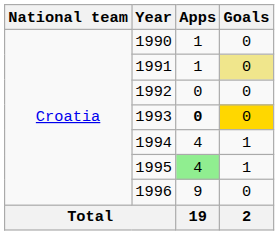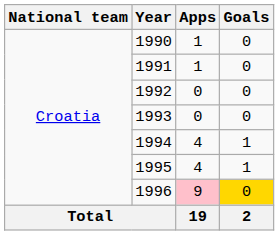(247, 67) khaki background -> (247, 67) no background
(198, 117) bold -> (198, 117) normal
(247, 117) gold background -> (247, 117) no background
(198, 167) lightgreen background -> (198, 167) no background
(198, 192) no background -> (198, 192) pink background
(247, 192) no background -> (247, 192) gold background
